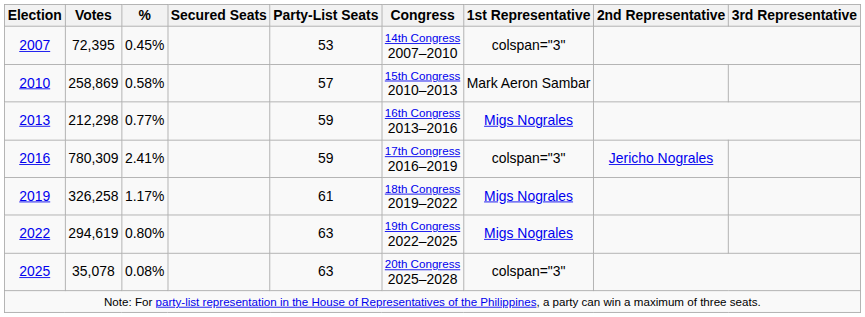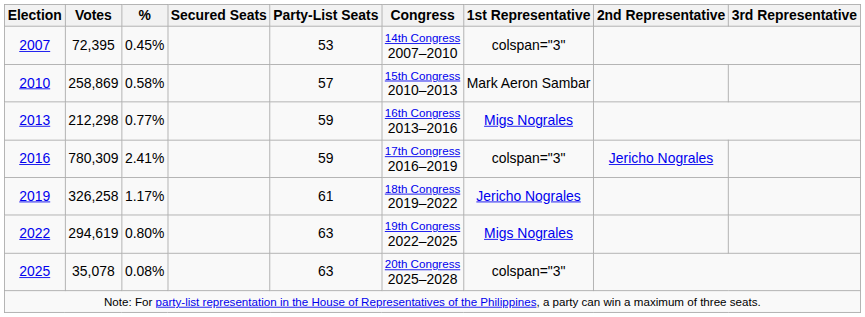(529, 196) Migs Nograles -> (529, 196) Jericho Nograles
